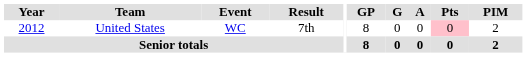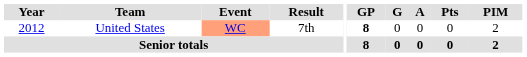(235, 28) no background -> (235, 28) lightsalmon background
(366, 28) normal -> (366, 28) bold
(450, 28) pink background -> (450, 28) no background
